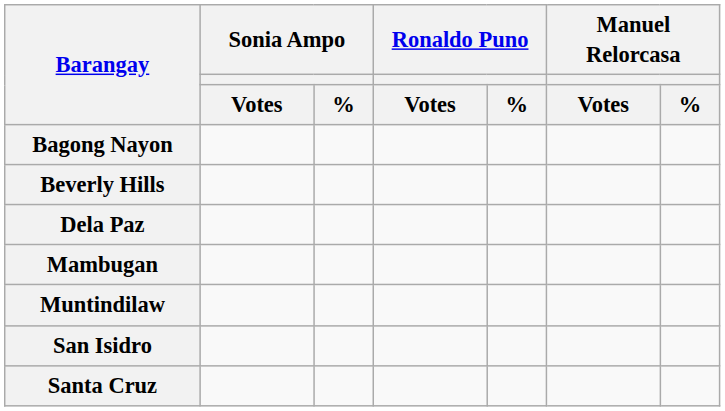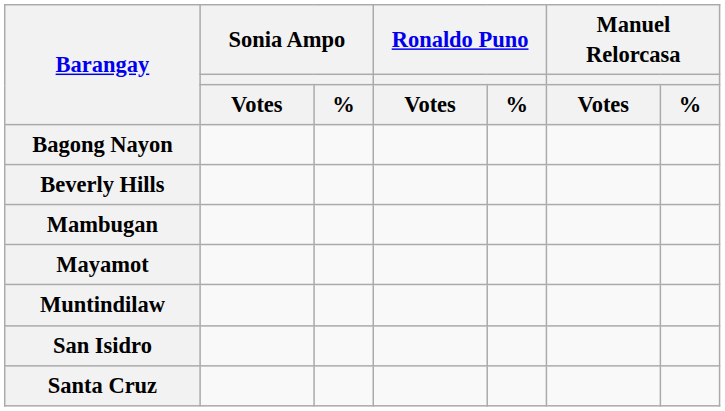- row: (102, 224)
+ row: (102, 265)
